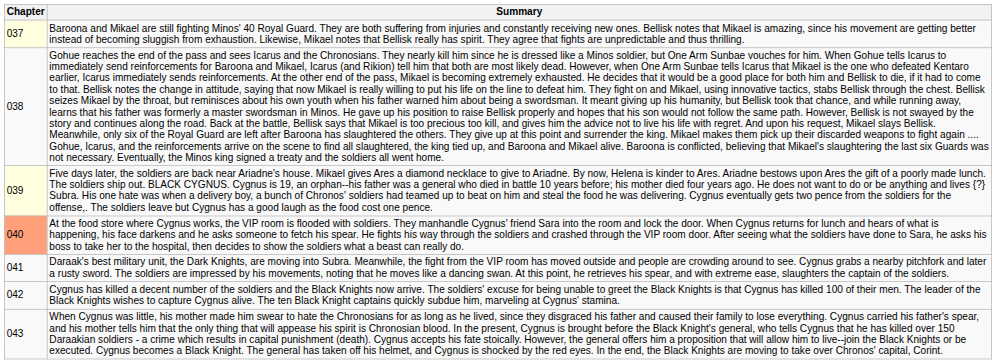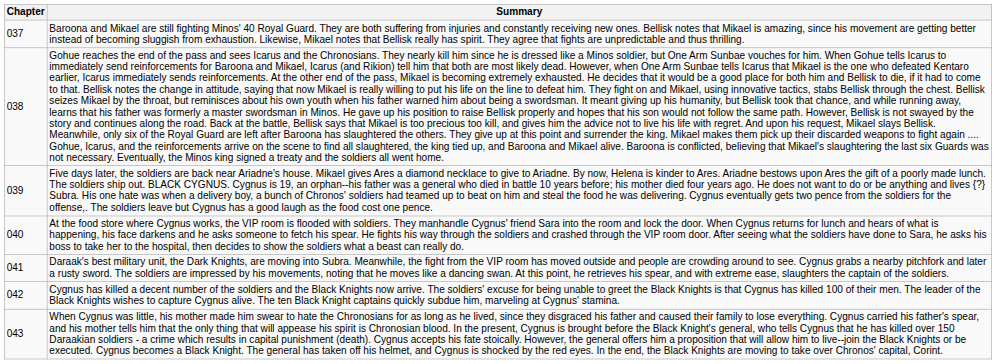(15, 34) lightyellow background -> (15, 34) no background
(15, 190) lightyellow background -> (15, 190) no background
(15, 235) lightsalmon background -> (15, 235) no background
